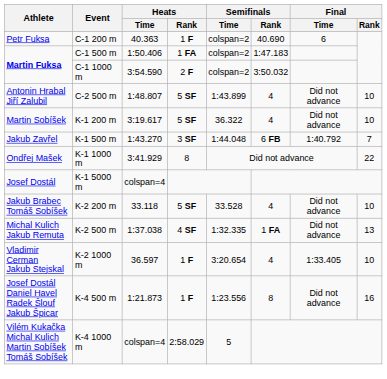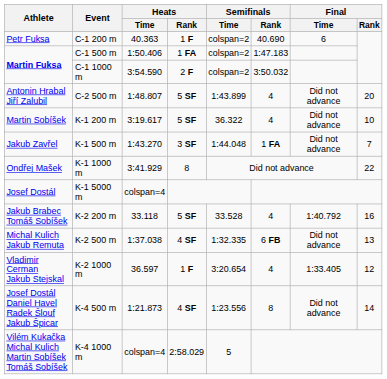(369, 96) 10 -> (369, 96) 20
(271, 139) 6 FB -> (271, 144) 1 FA
(324, 139) 1:40.792 -> (324, 144) Did not advance
(324, 207) Did not advance -> (324, 216) 1:40.792
(369, 207) 10 -> (369, 216) 16
(271, 231) 1 FA -> (271, 241) 6 FB
(369, 260) 10 -> (369, 269) 12
(187, 298) 1 F -> (187, 308) 4 SF
(369, 298) 16 -> (369, 308) 14
